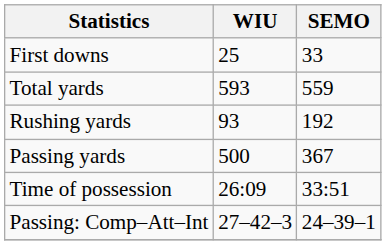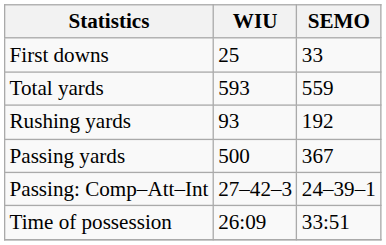rows swapped: (109, 222) <-> (91, 188)
